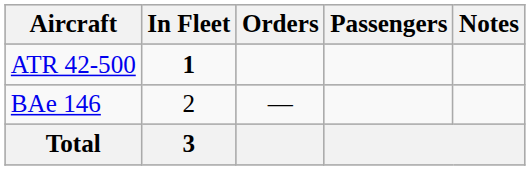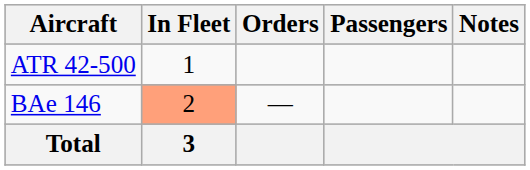(189, 64) bold -> (189, 64) normal
(189, 104) no background -> (189, 104) lightsalmon background
